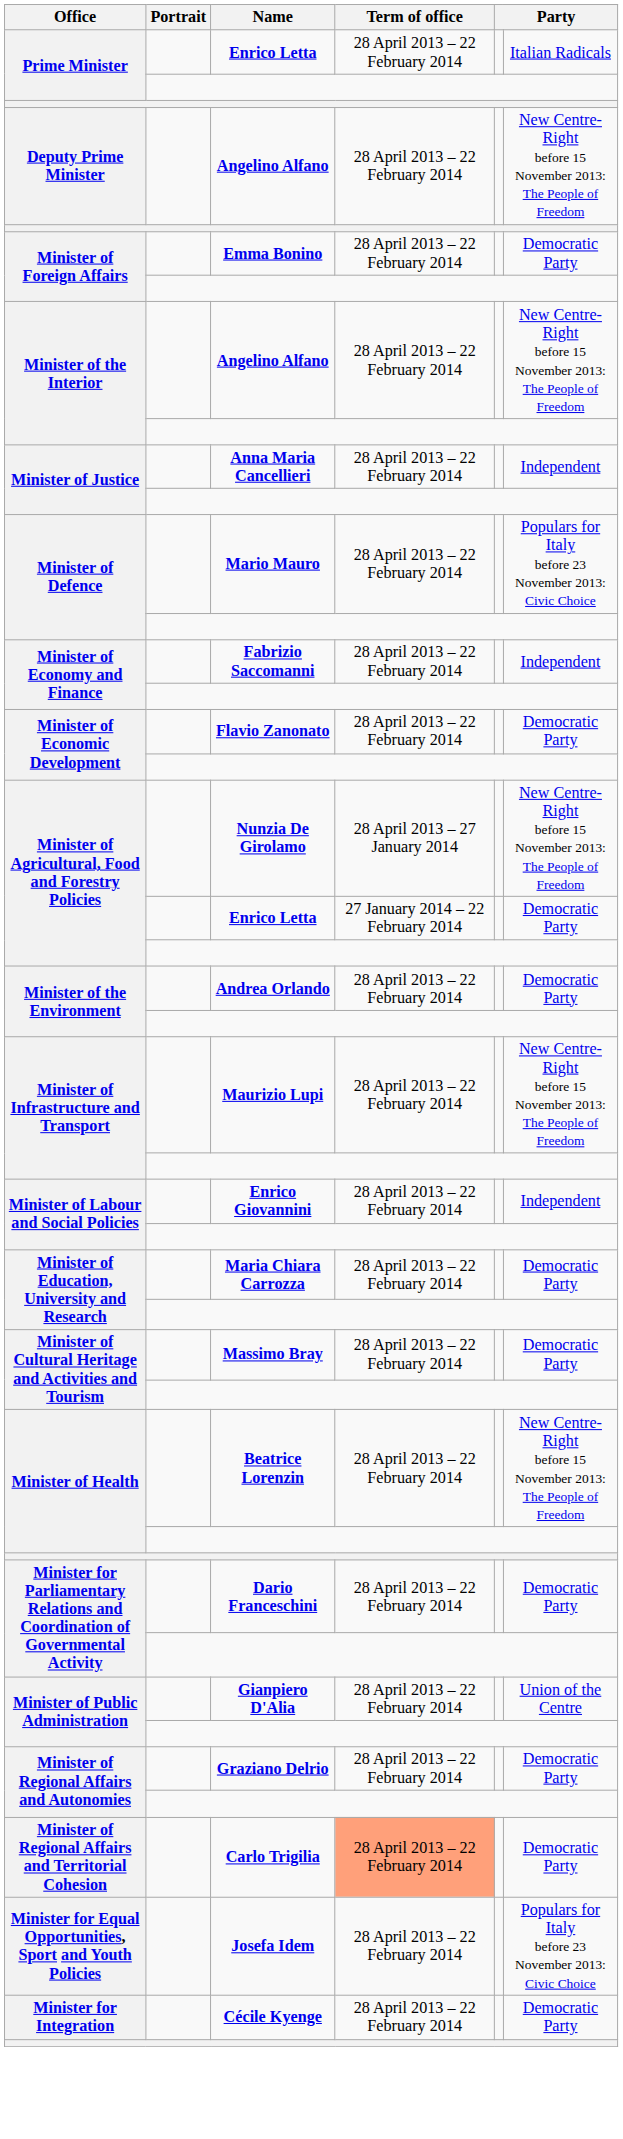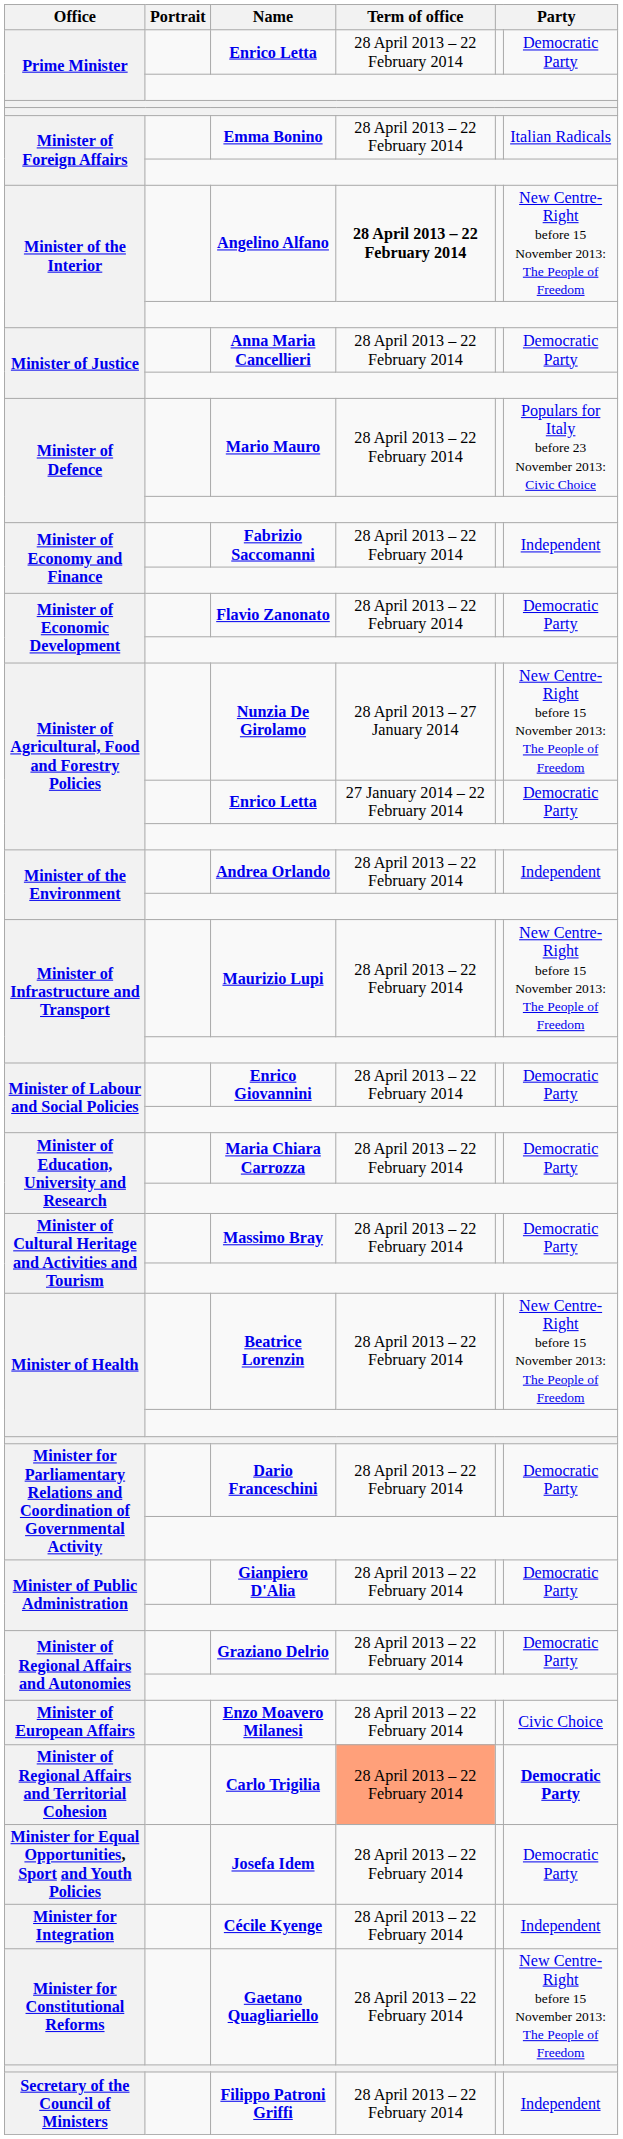(560, 52) Italian Radicals -> (561, 52) Democratic Party
- row: (75, 165)
(560, 253) Democratic Party -> (561, 137) Italian Radicals
(415, 360) normal -> (415, 243) bold
(560, 466) Independent -> (561, 350) Democratic Party
(560, 988) Democratic Party -> (561, 871) Independent
(560, 1201) Independent -> (561, 1084) Democratic Party
(560, 1698) Union of the Centre -> (561, 1582) Democratic Party
+ row: (75, 1722)
(560, 1857) normal -> (561, 1784) bold
(560, 1946) Populars for Italy before 23 November 2013: Civic Choice -> (561, 1864) Democratic Party
(560, 2017) Democratic Party -> (561, 1926) Independent
+ row: (75, 2006)
+ row: (75, 2103)
